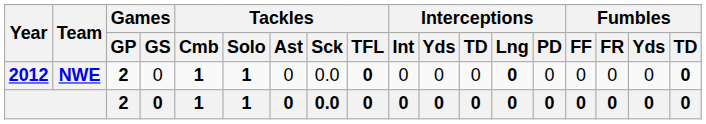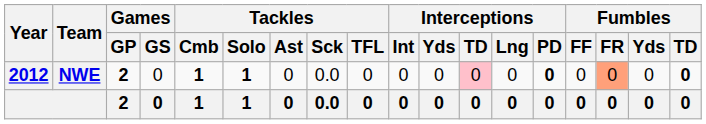(368, 75) bold -> (368, 75) normal
(476, 75) no background -> (476, 75) pink background
(512, 75) bold -> (512, 75) normal
(549, 75) normal -> (549, 75) bold
(612, 75) no background -> (612, 75) lightsalmon background
